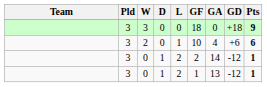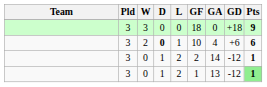(162, 43) normal -> (162, 43) bold
(253, 74) no background -> (253, 74) lightgreen background
